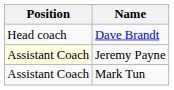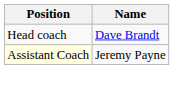- row: (120, 74)
